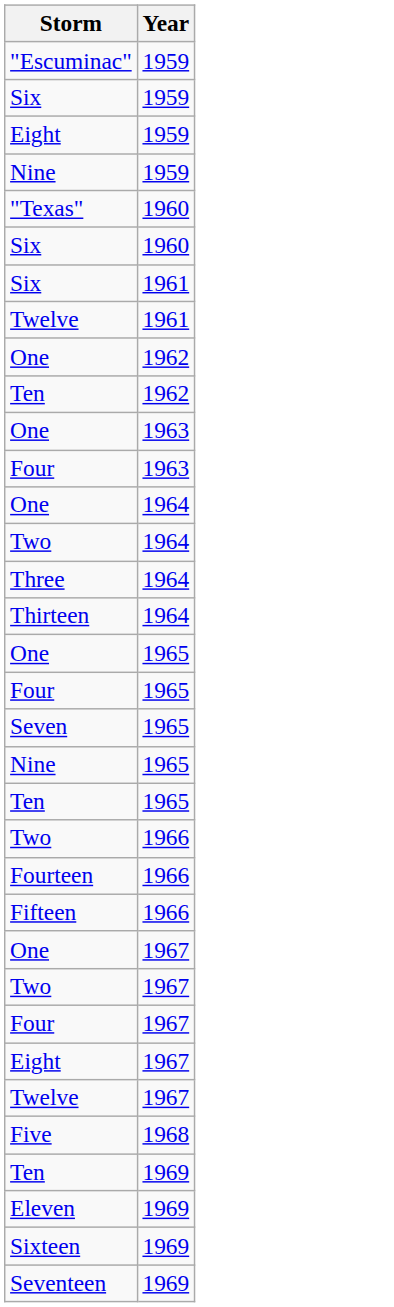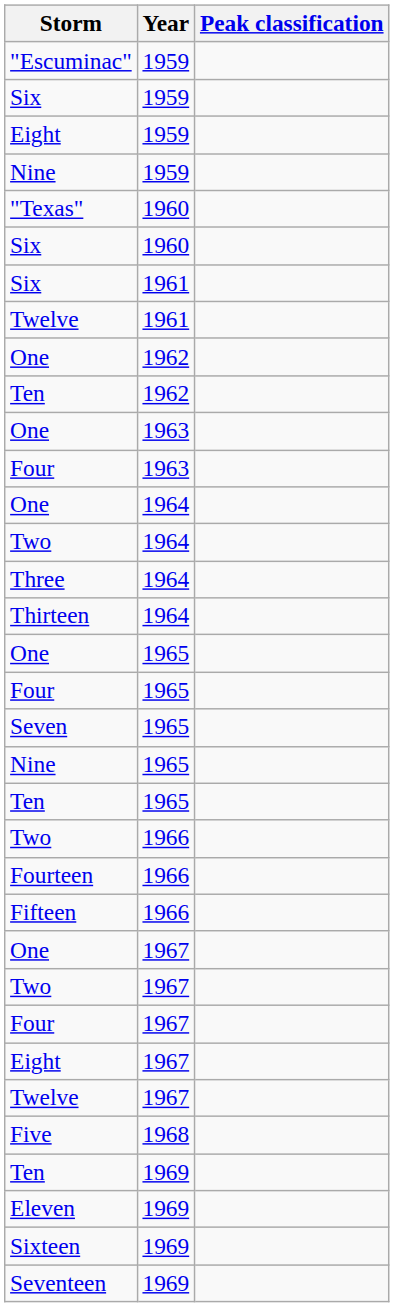+ column: (292, 23)
